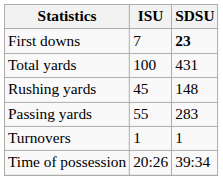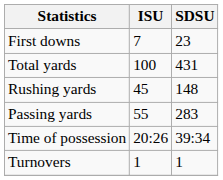(183, 41) bold -> (183, 41) normal
rows swapped: (39, 138) <-> (67, 162)
